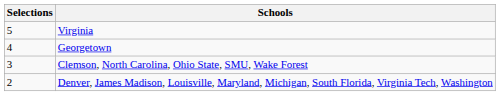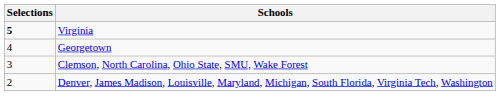(10, 30) normal -> (10, 30) bold
